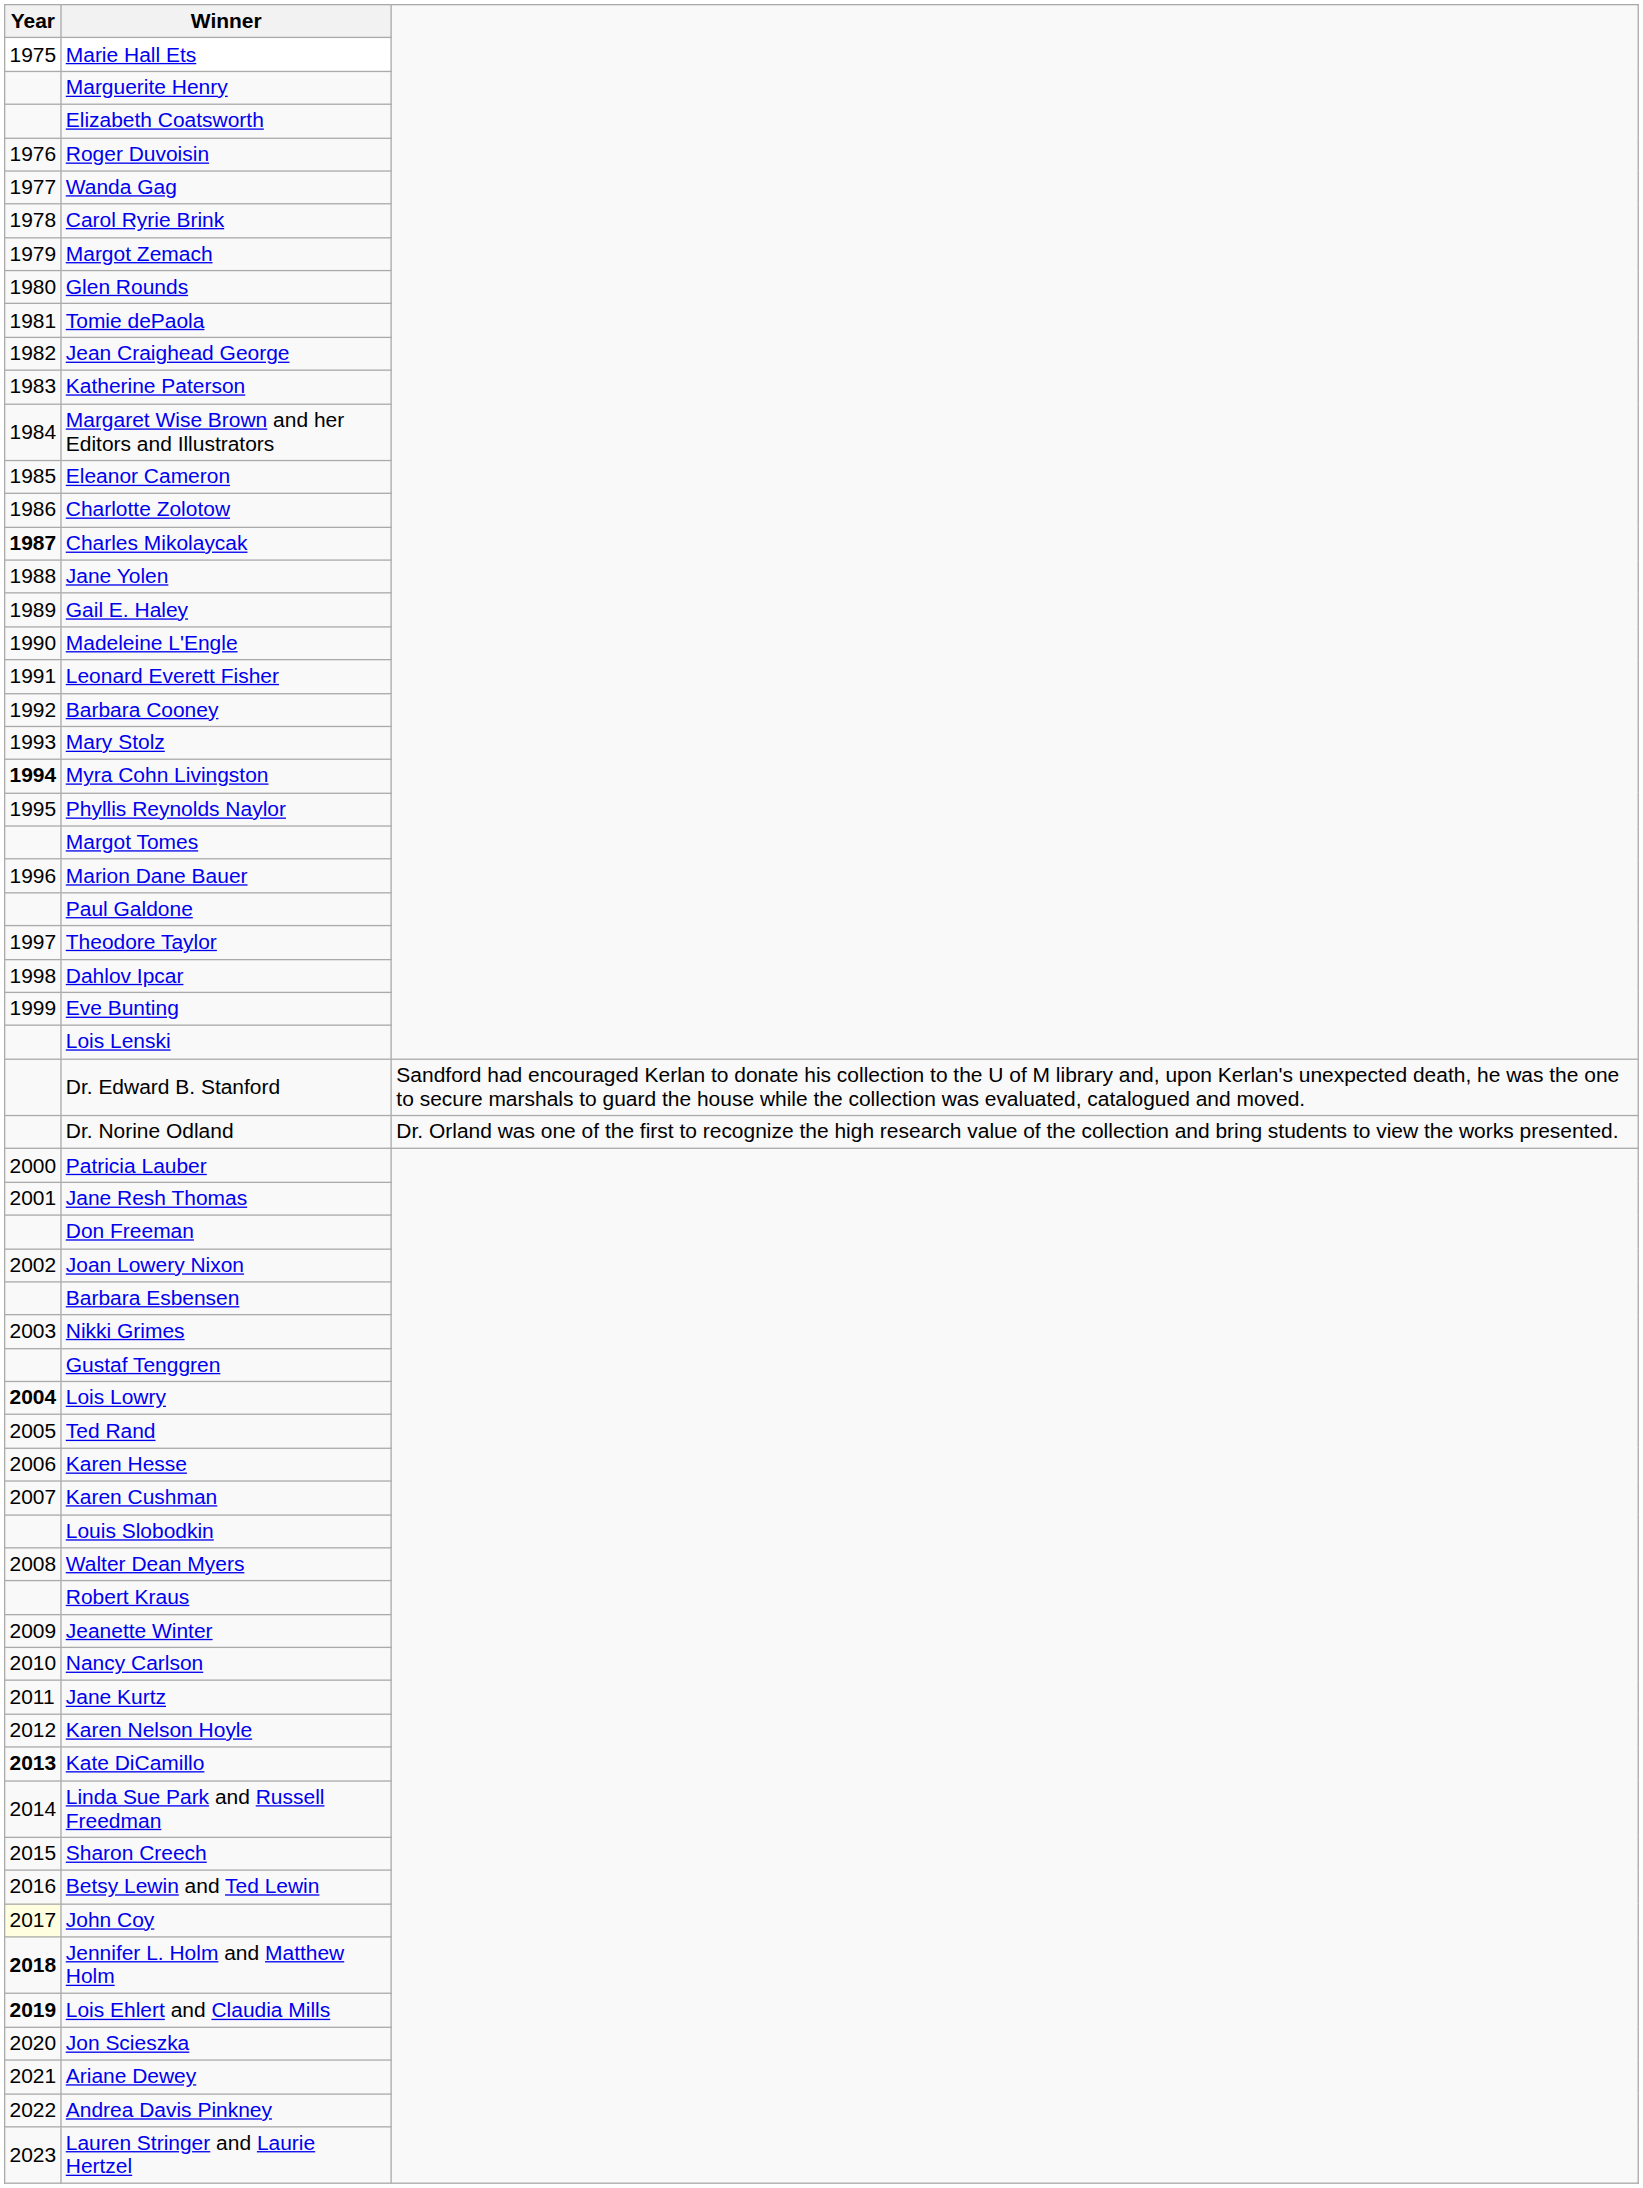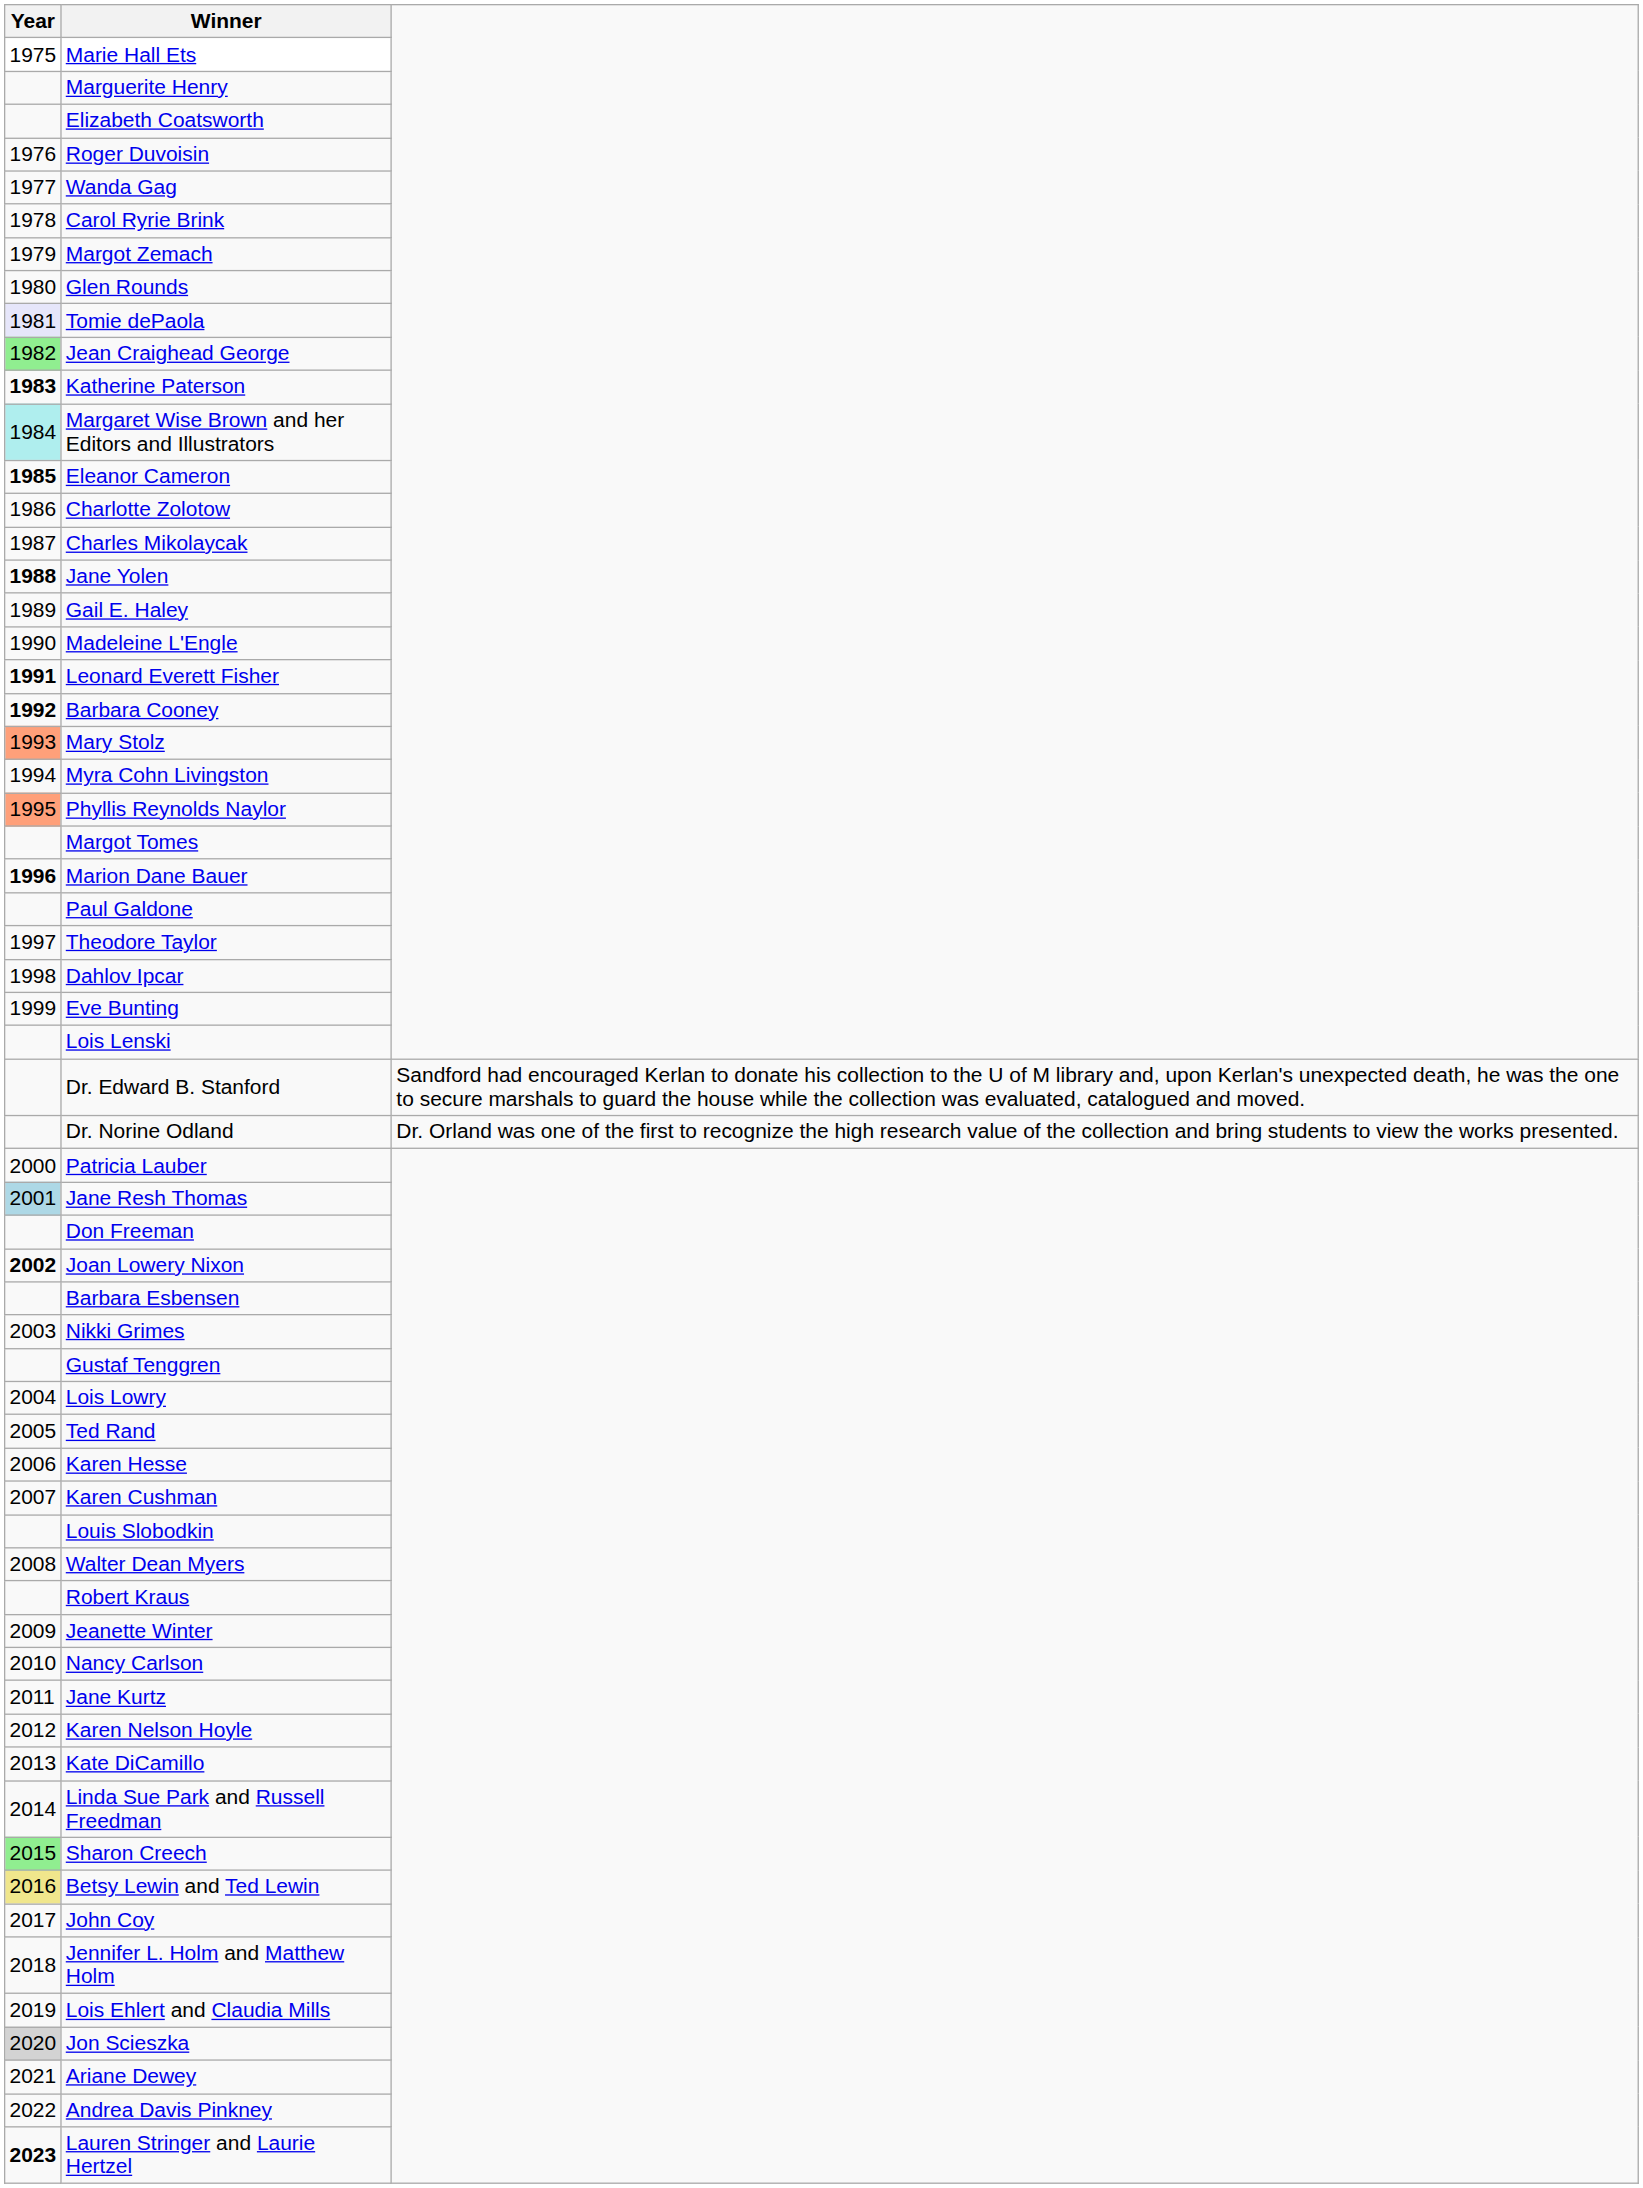(33, 320) no background -> (33, 320) lavender background
(33, 353) no background -> (33, 353) lightgreen background
(33, 386) normal -> (33, 386) bold
(33, 431) no background -> (33, 431) paleturquoise background
(33, 476) normal -> (33, 476) bold
(33, 543) bold -> (33, 543) normal
(33, 576) normal -> (33, 576) bold
(33, 676) normal -> (33, 676) bold
(33, 709) normal -> (33, 709) bold
(33, 742) no background -> (33, 742) lightsalmon background
(33, 776) bold -> (33, 776) normal
(33, 809) no background -> (33, 809) lightsalmon background
(33, 875) normal -> (33, 875) bold
(33, 1198) no background -> (33, 1198) lightblue background
(33, 1264) normal -> (33, 1264) bold
(33, 1397) bold -> (33, 1397) normal
(33, 1763) bold -> (33, 1763) normal
(33, 1853) no background -> (33, 1853) lightgreen background
(33, 1886) no background -> (33, 1886) khaki background
(33, 1920) lightyellow background -> (33, 1920) no background
(33, 1965) bold -> (33, 1965) normal
(33, 2010) bold -> (33, 2010) normal
(33, 2043) no background -> (33, 2043) lightgrey background
(33, 2154) normal -> (33, 2154) bold
